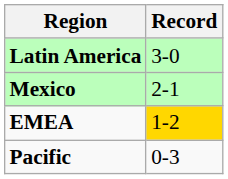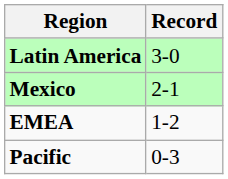(165, 122) gold background -> (165, 122) no background
